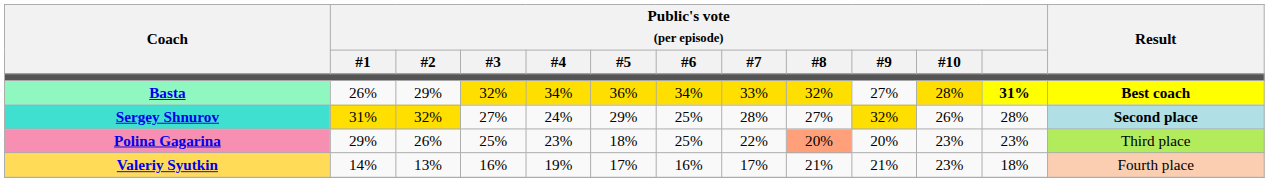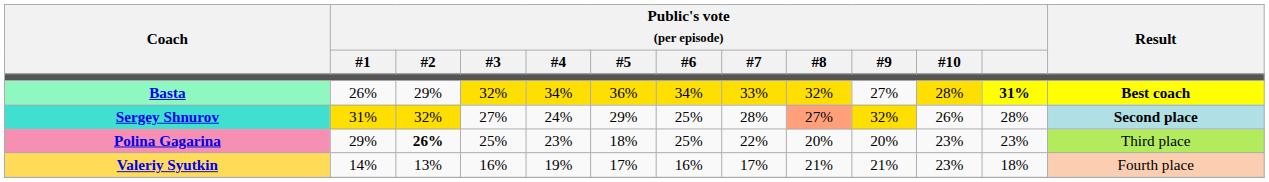(819, 116) no background -> (819, 116) lightsalmon background
(428, 141) normal -> (428, 141) bold
(819, 141) lightsalmon background -> (819, 141) no background
